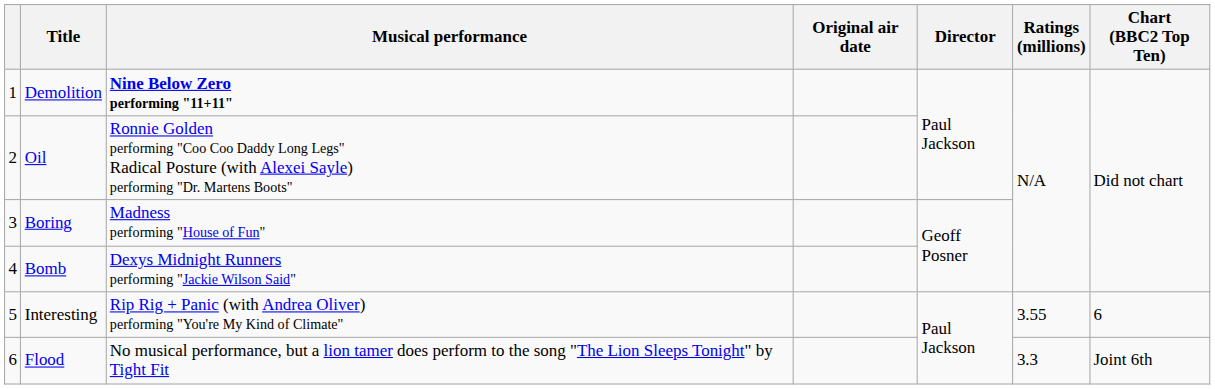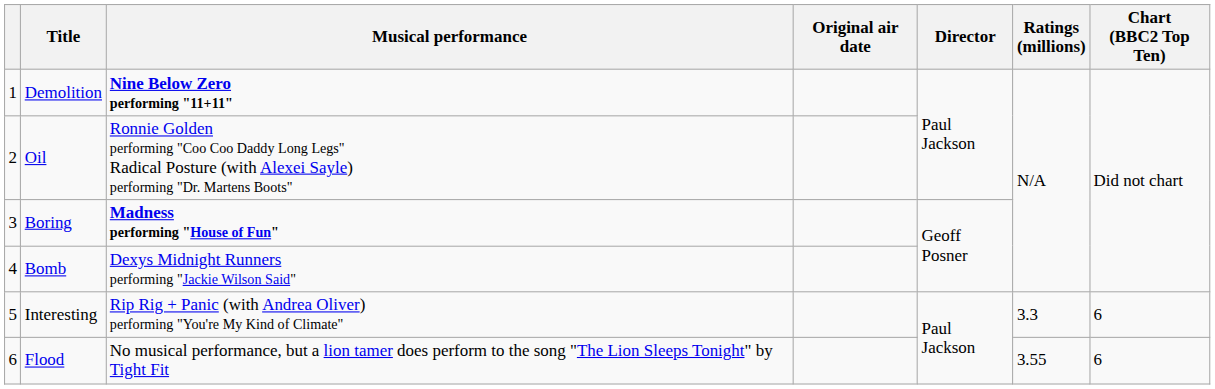(188, 222) normal -> (194, 222) bold
(1032, 314) 3.55 -> (1027, 314) 3.3
(1027, 360) 3.3 -> (1032, 360) 3.55
(1123, 360) Joint 6th -> (1098, 360) 6
